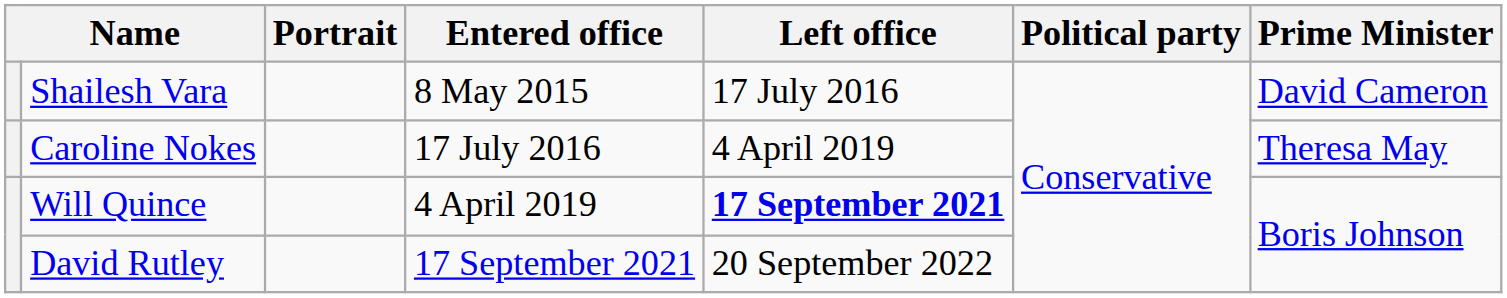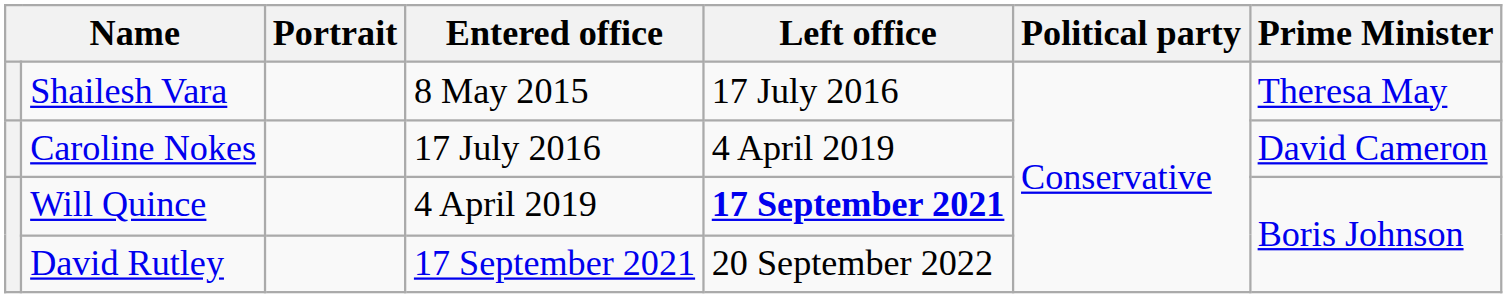(1373, 90) David Cameron -> (1353, 90) Theresa May
(1353, 147) Theresa May -> (1373, 147) David Cameron
